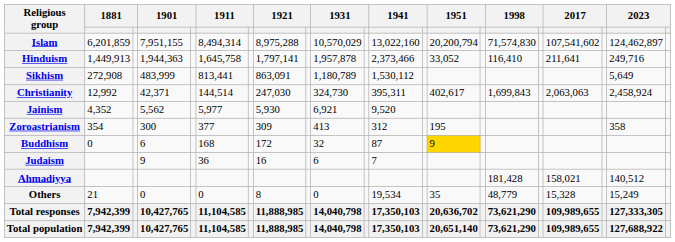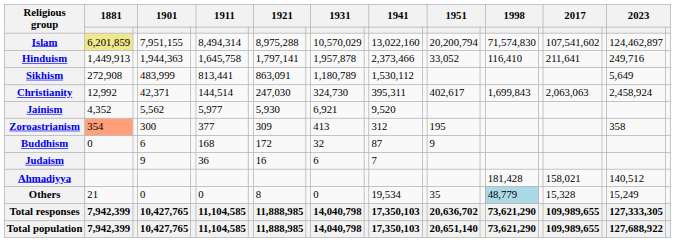(109, 42) no background -> (109, 42) khaki background
(95, 127) no background -> (95, 127) lightsalmon background
(432, 144) gold background -> (432, 144) no background
(502, 195) no background -> (502, 195) lightblue background
